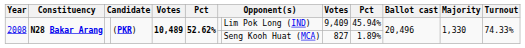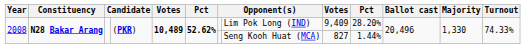(367, 24) 45.94% -> (367, 24) 28.20%
(369, 37) 1.89% -> (369, 37) 1.44%
